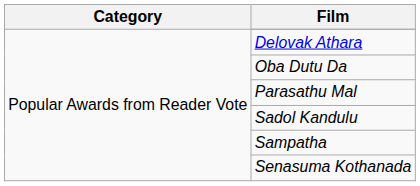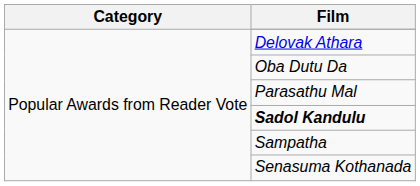(306, 117) normal -> (310, 117) bold
